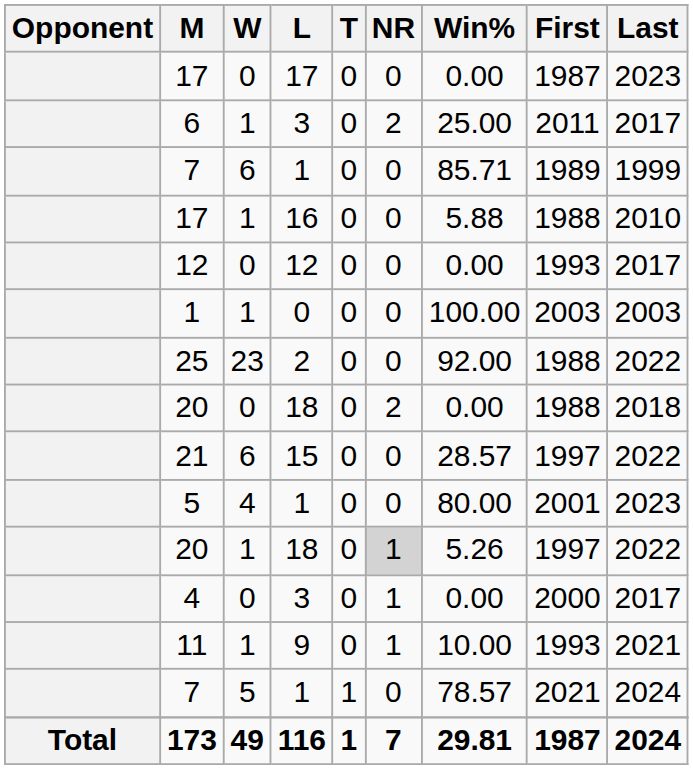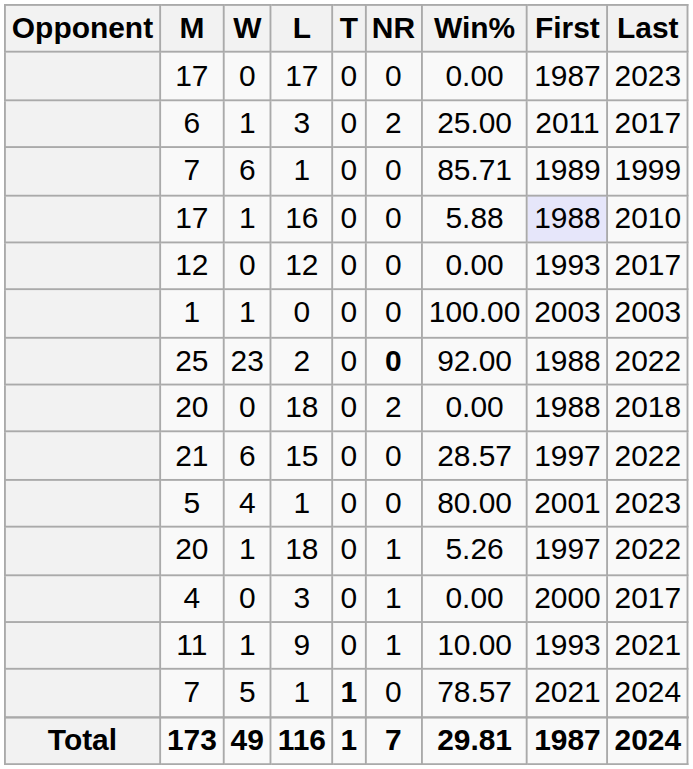(567, 218) no background -> (567, 218) lavender background
(393, 360) normal -> (393, 360) bold
(393, 550) lightgrey background -> (393, 550) no background
(349, 692) normal -> (349, 692) bold
